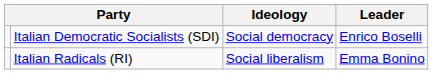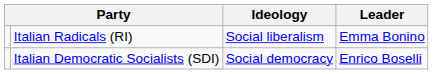rows swapped: (73, 58) <-> (117, 36)
